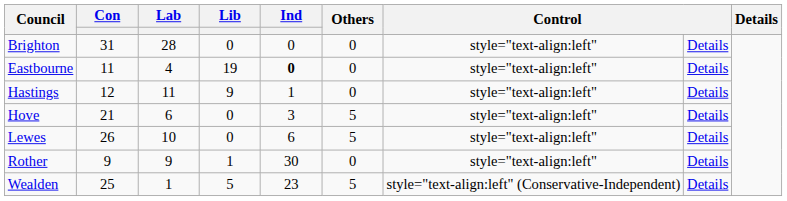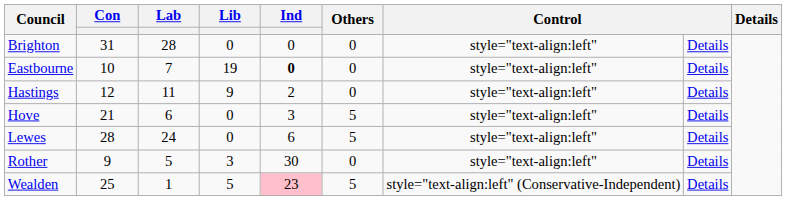(107, 68) 11 -> (107, 68) 10
(169, 68) 4 -> (169, 68) 7
(291, 92) 1 -> (291, 92) 2
(107, 138) 26 -> (107, 138) 28
(169, 138) 10 -> (169, 138) 24
(169, 161) 9 -> (169, 161) 5
(230, 161) 1 -> (230, 161) 3
(291, 184) no background -> (291, 184) pink background
